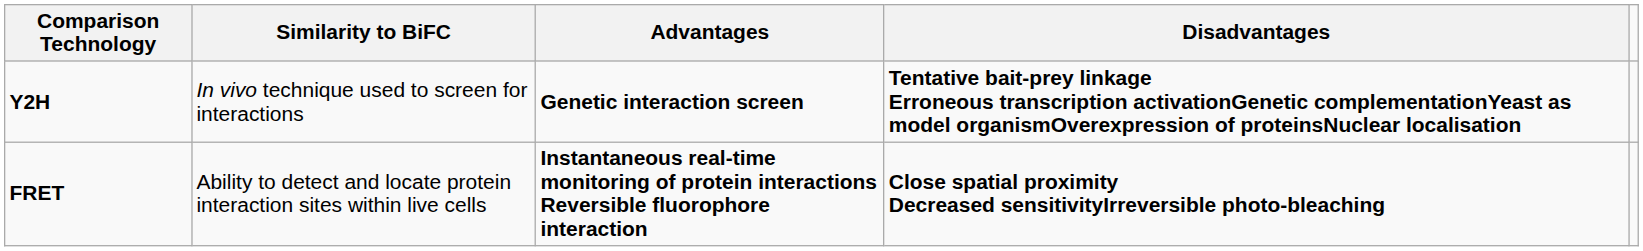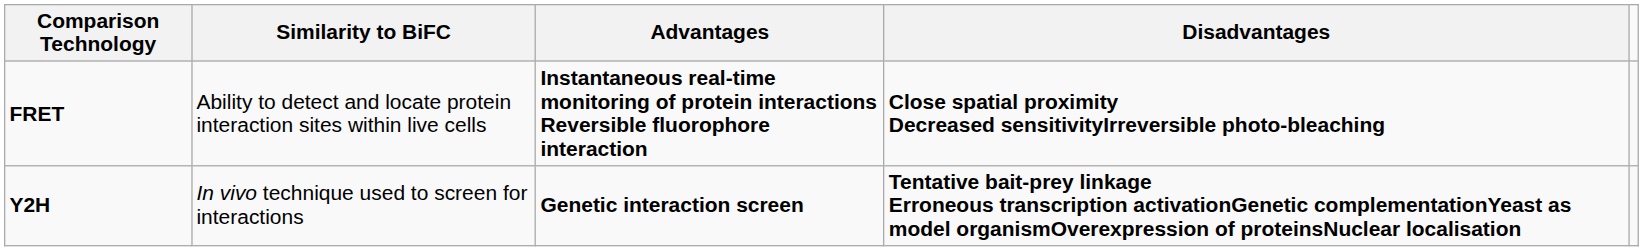rows swapped: (37, 193) <-> (30, 101)
